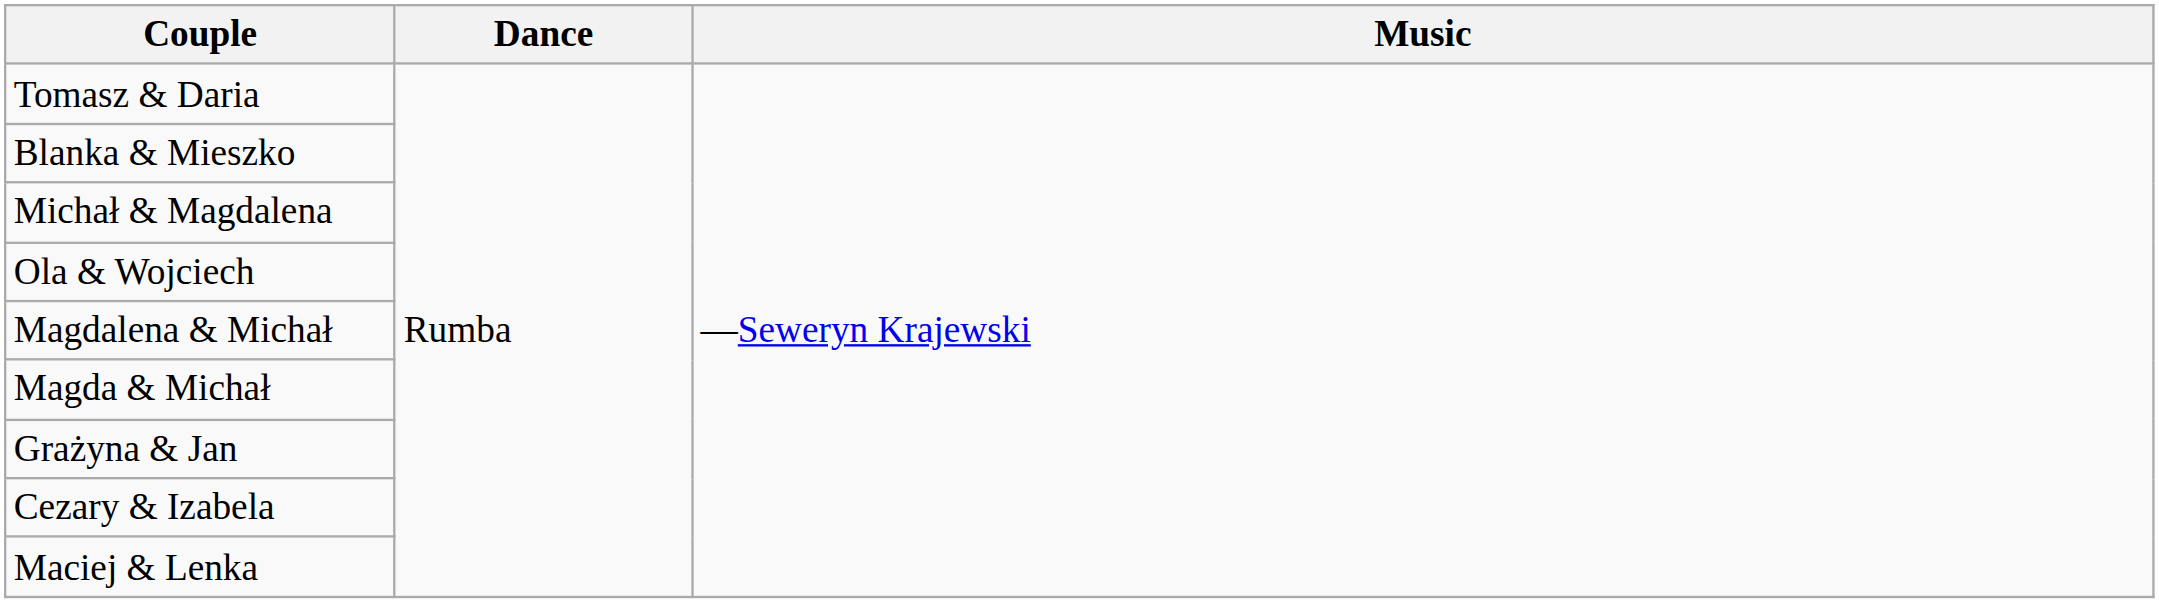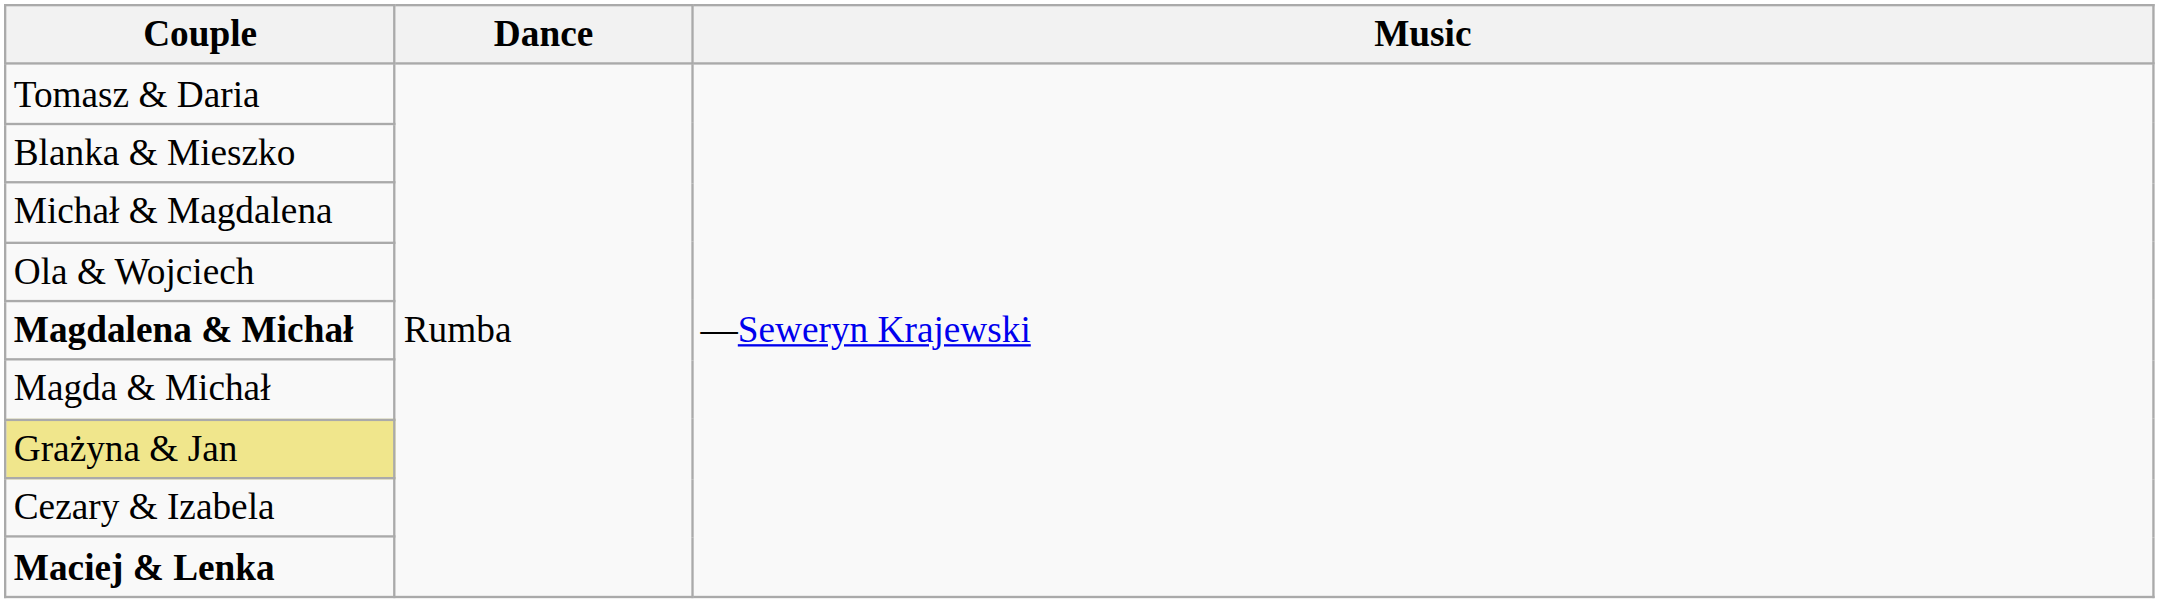(173, 329) normal -> (184, 329) bold
(126, 447) no background -> (126, 447) khaki background
(136, 566) normal -> (144, 566) bold
